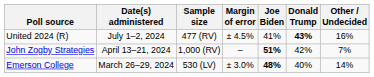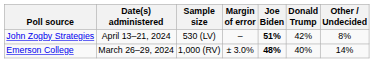- row: (37, 36)
(199, 51) 1,000 (RV) -> (199, 36) 530 (LV)
(345, 51) 7% -> (345, 36) 8%
(199, 65) 530 (LV) -> (199, 51) 1,000 (RV)
